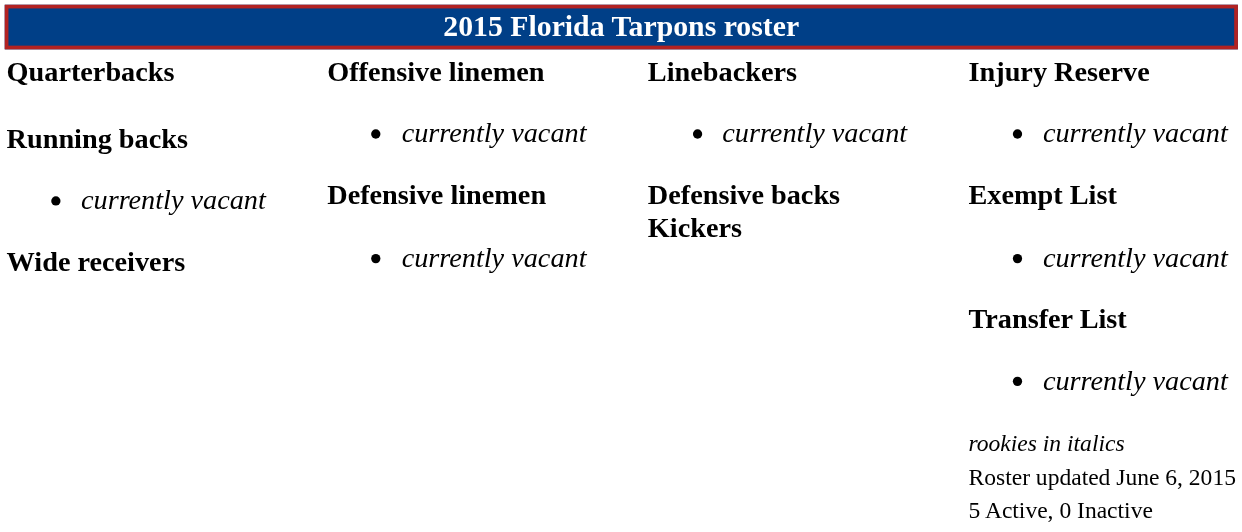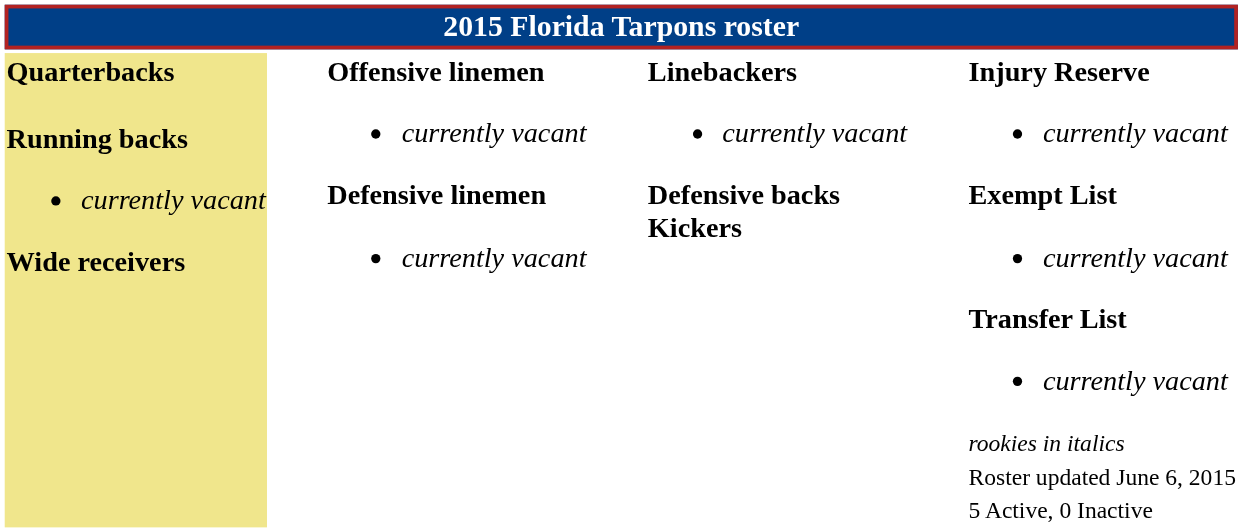(136, 166) no background -> (136, 166) khaki background
